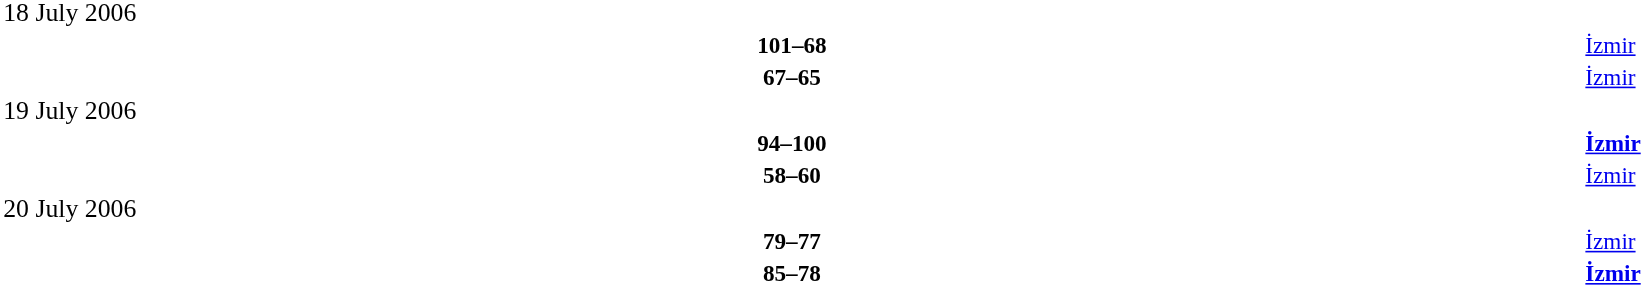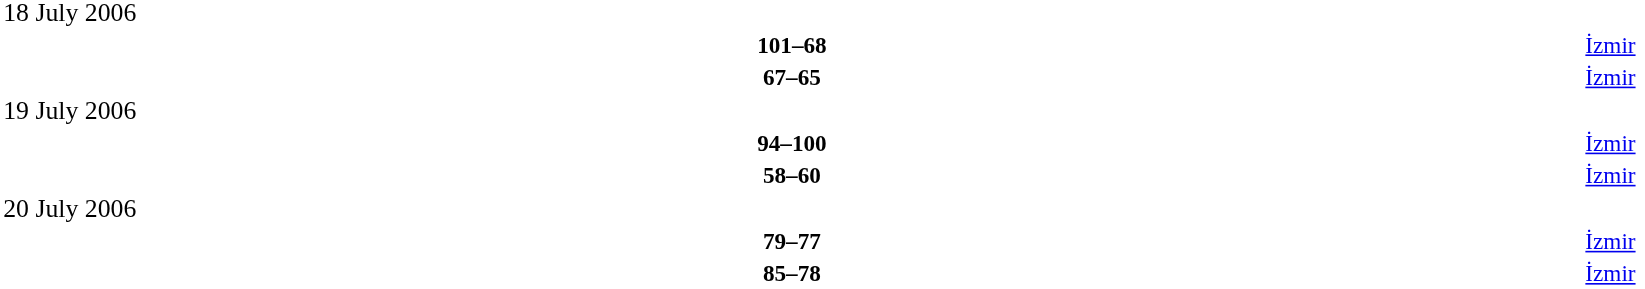(1613, 143) bold -> (1610, 143) normal
(1613, 273) bold -> (1610, 273) normal
